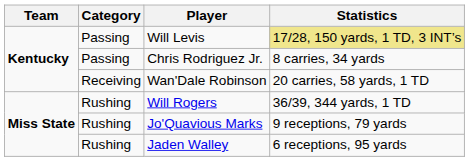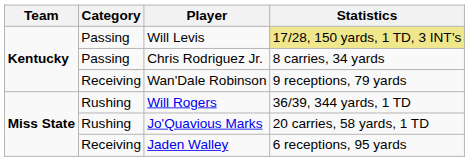(351, 80) 20 carries, 58 yards, 1 TD -> (340, 80) 9 receptions, 79 yards
(340, 123) 9 receptions, 79 yards -> (351, 123) 20 carries, 58 yards, 1 TD
(106, 145) Rushing -> (111, 145) Receiving
